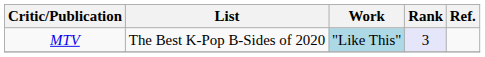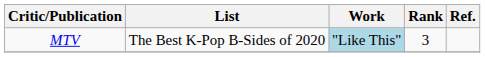(426, 39) lavender background -> (426, 39) no background
